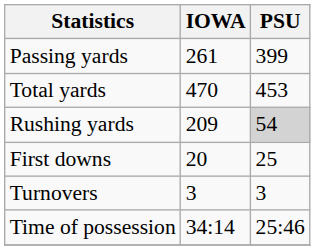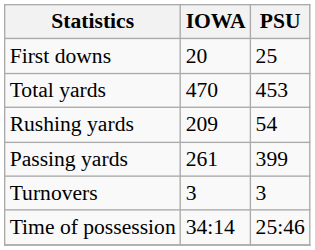rows swapped: (60, 158) <-> (69, 55)
(266, 124) lightgrey background -> (266, 124) no background
